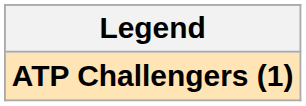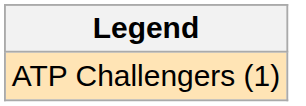(153, 75) bold -> (146, 75) normal
